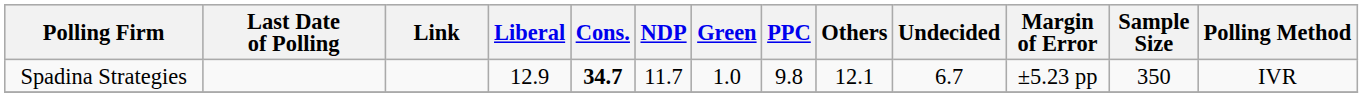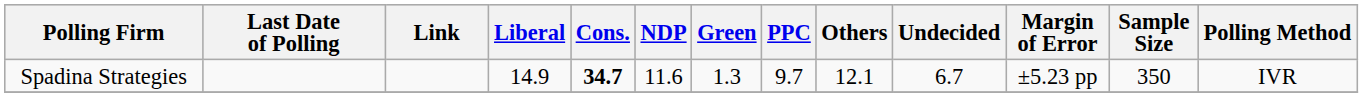(530, 76) 12.9 -> (530, 76) 14.9
(664, 76) 11.7 -> (664, 76) 11.6
(727, 76) 1.0 -> (727, 76) 1.3
(789, 76) 9.8 -> (789, 76) 9.7
